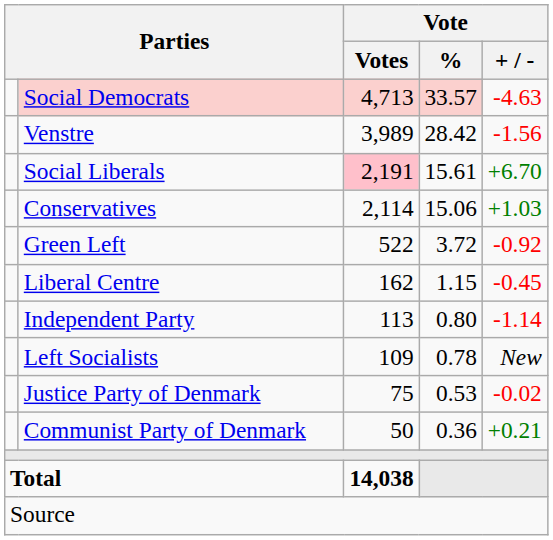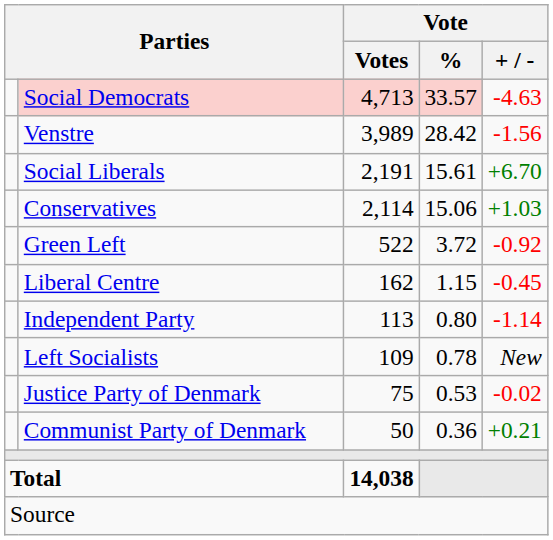(387, 171) pink background -> (387, 171) no background
